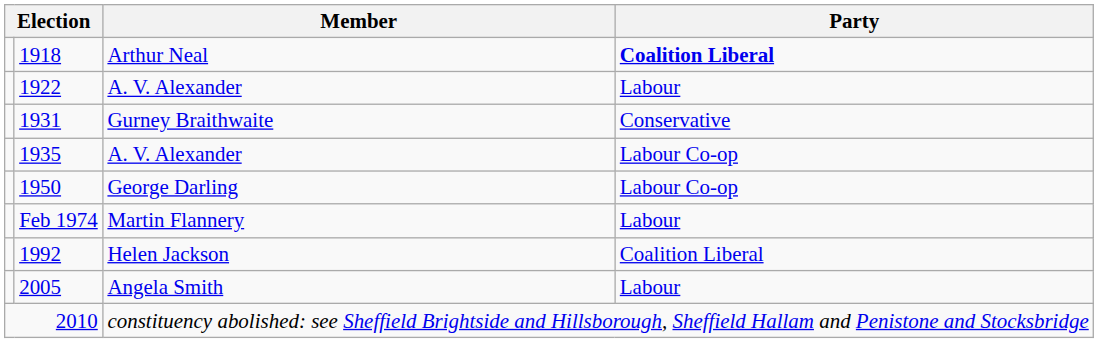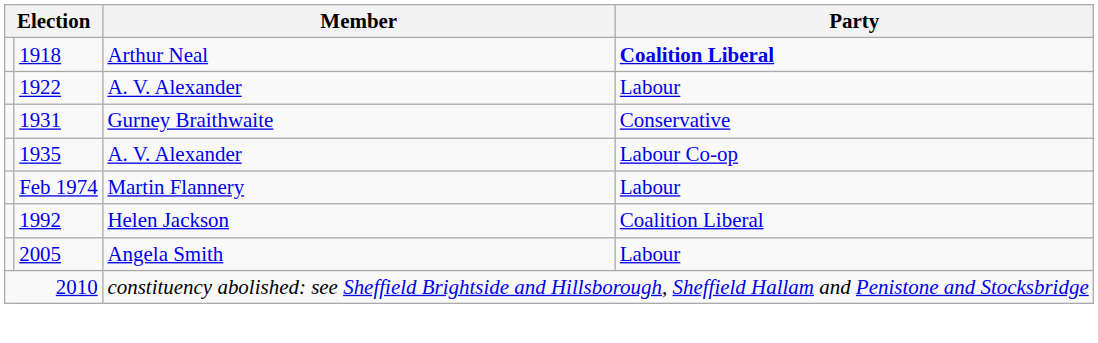- row: (40, 187)
